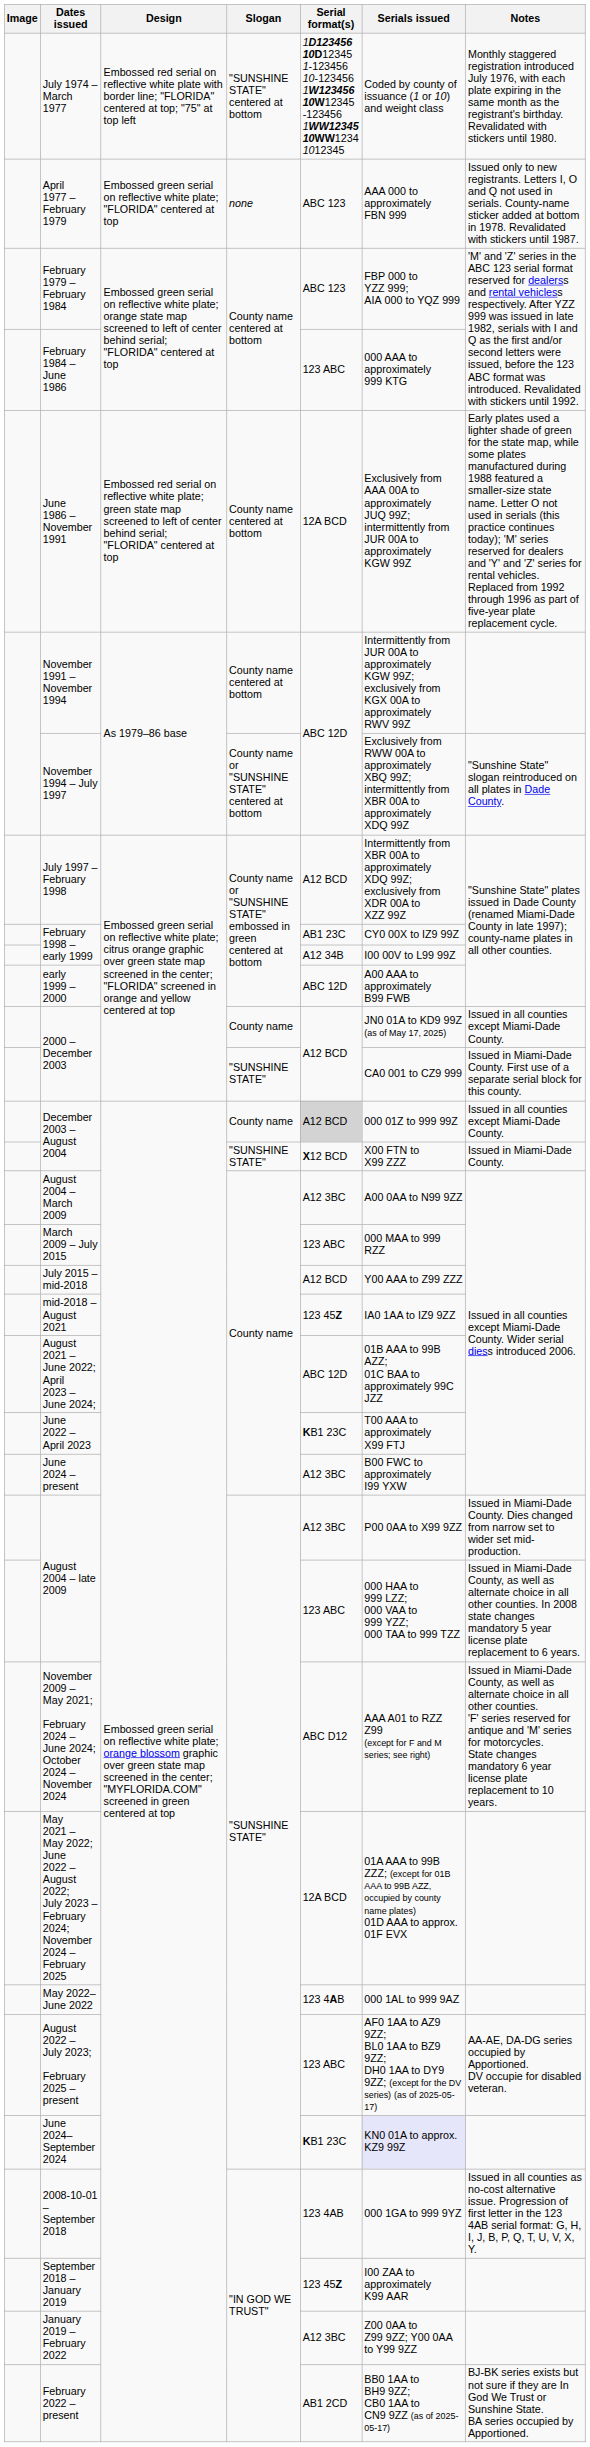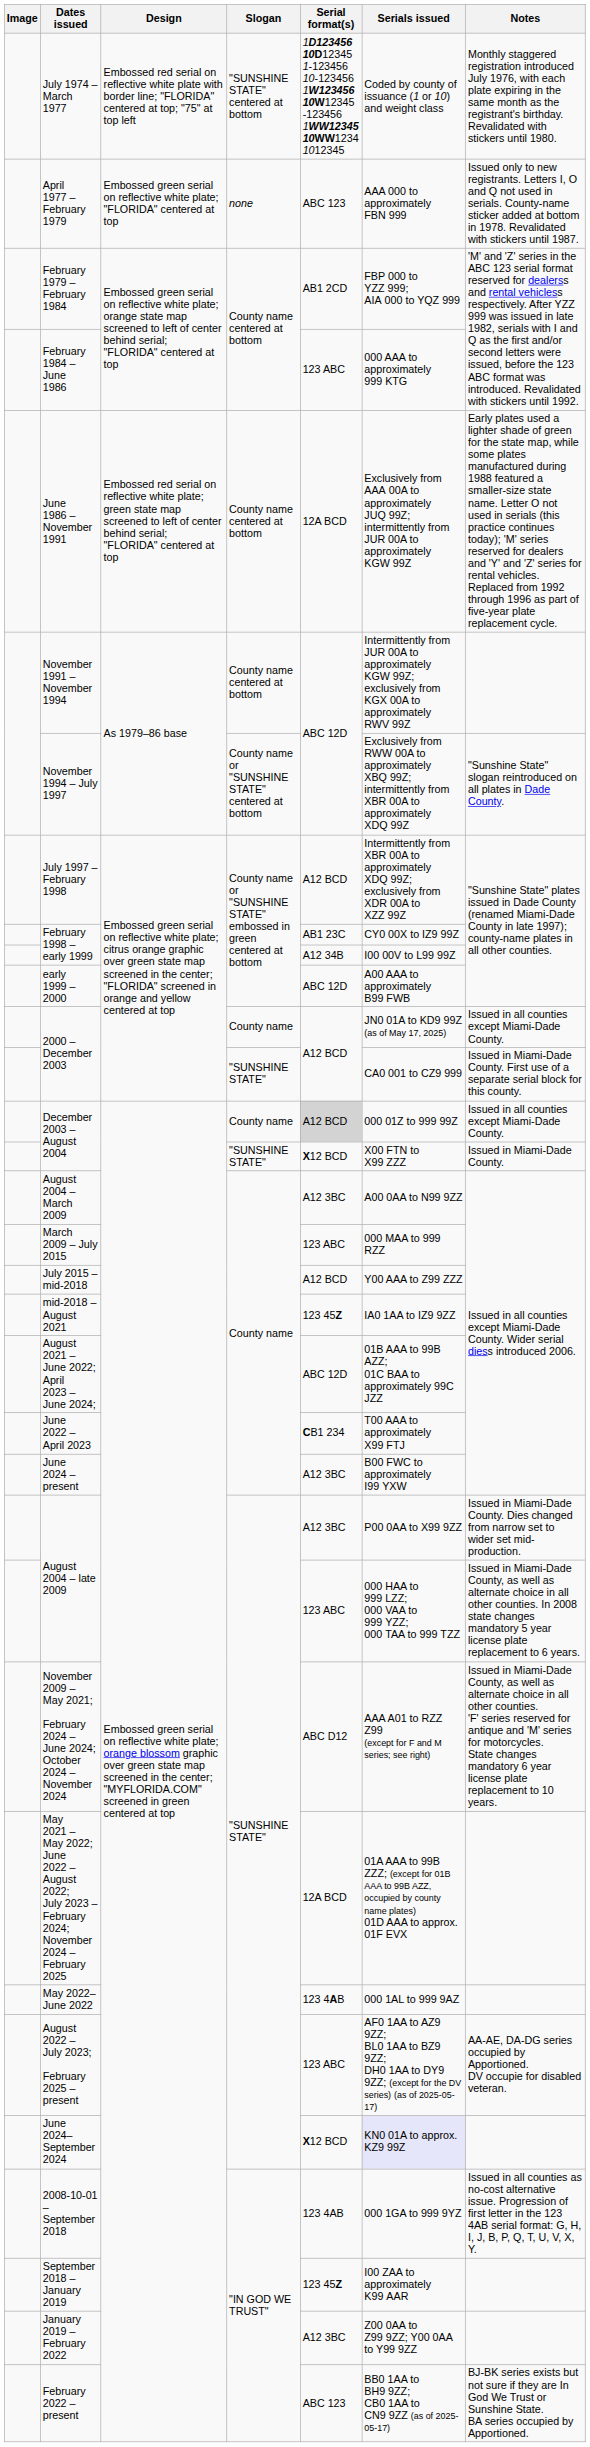(324, 288) ABC 123 -> (325, 288) AB1 2CD
(324, 1433) KB1 23C -> (323, 1433) CB1 234
(324, 2142) KB1 23C -> (325, 2142) X12 BCD
(325, 2403) AB1 2CD -> (324, 2403) ABC 123
